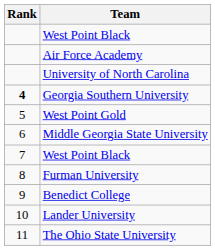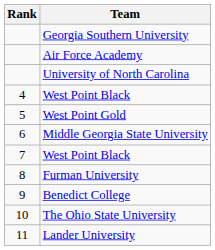(86, 34) West Point Black -> (116, 34) Georgia Southern University
(22, 94) bold -> (22, 94) normal
(116, 94) Georgia Southern University -> (86, 94) West Point Black
(89, 214) Lander University -> (109, 214) The Ohio State University
(109, 235) The Ohio State University -> (89, 235) Lander University
